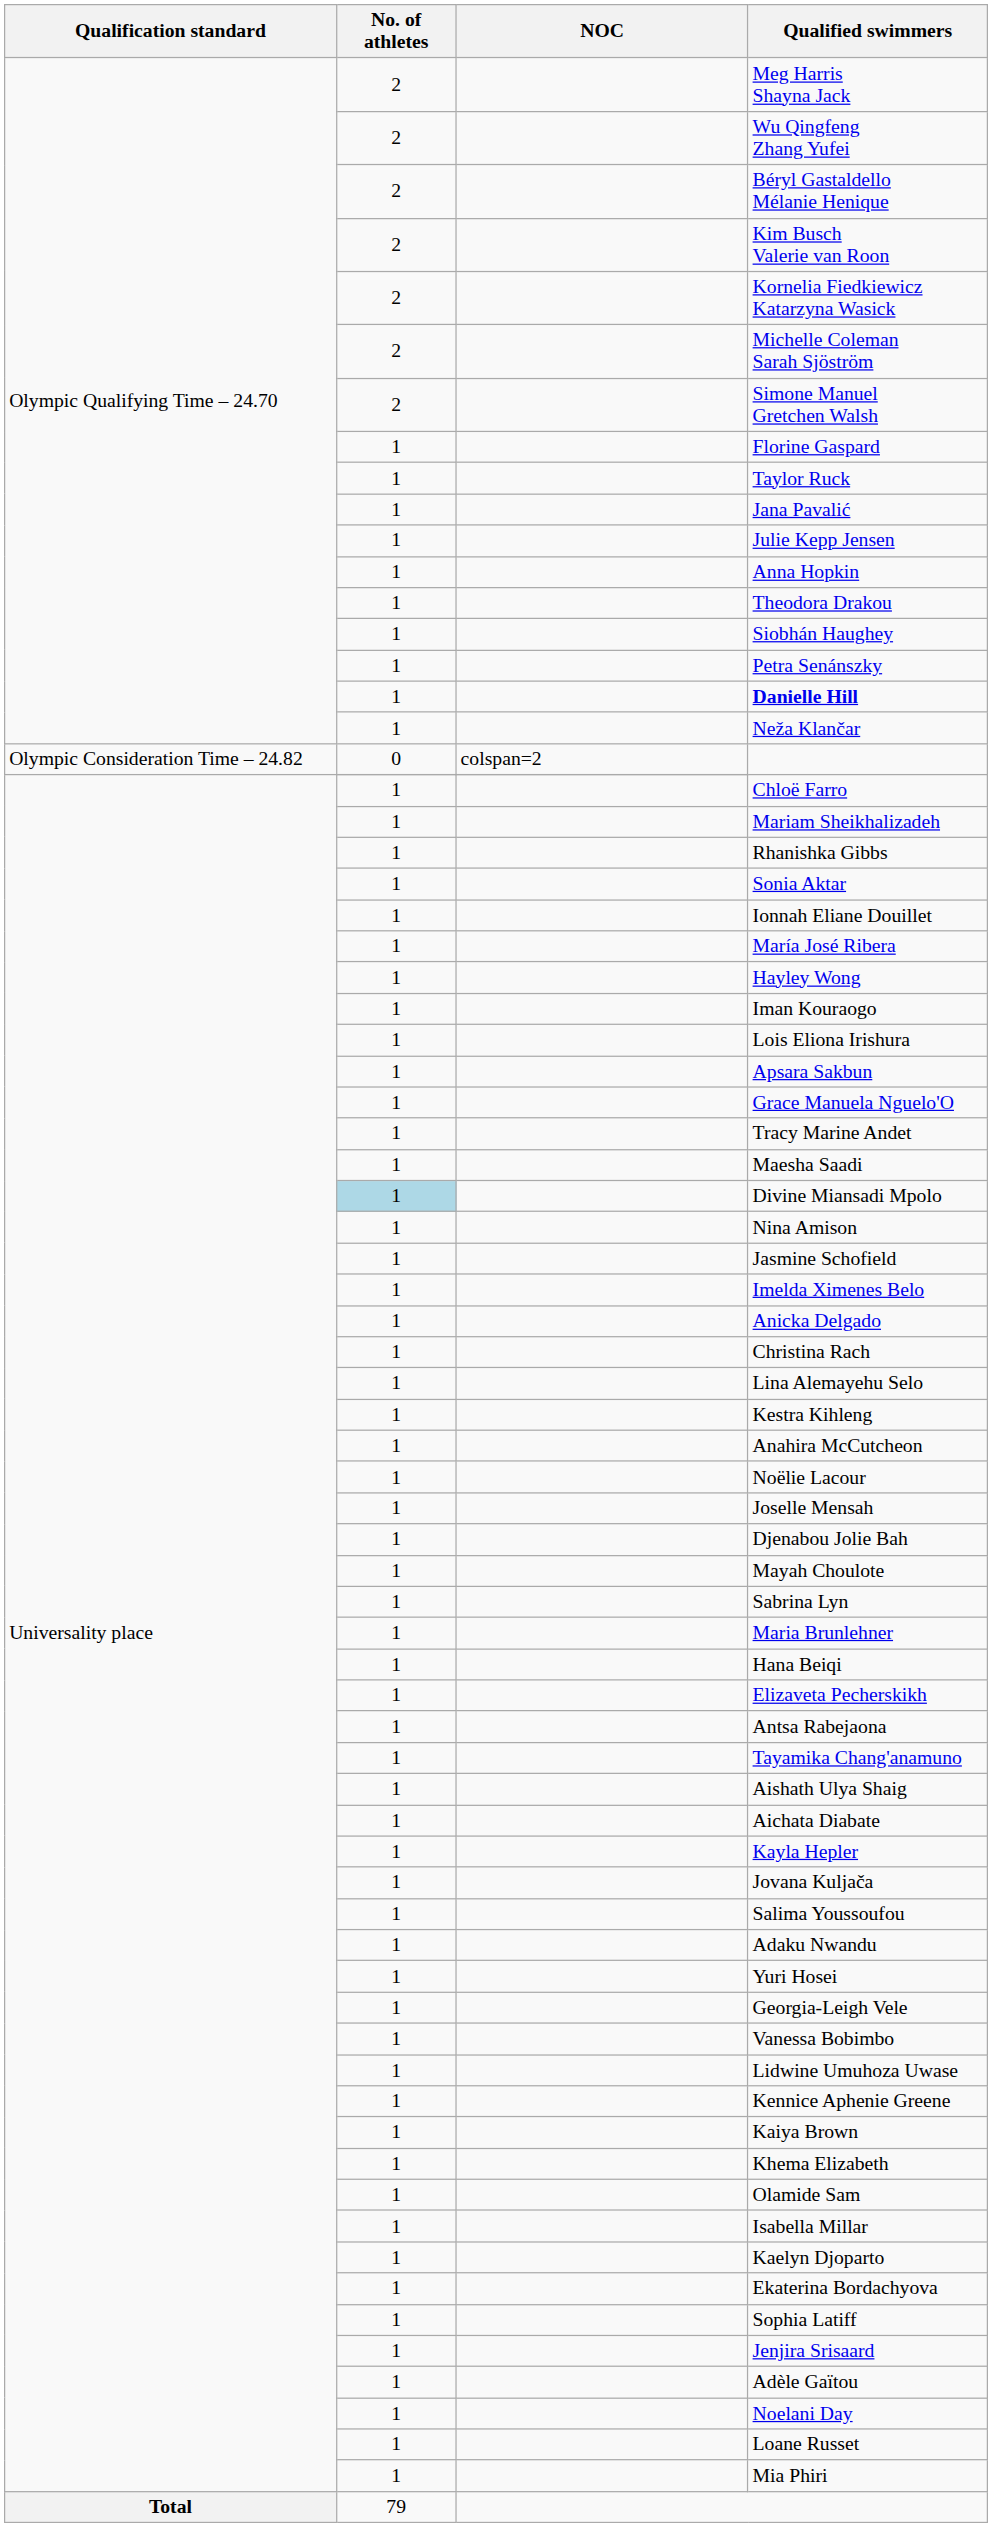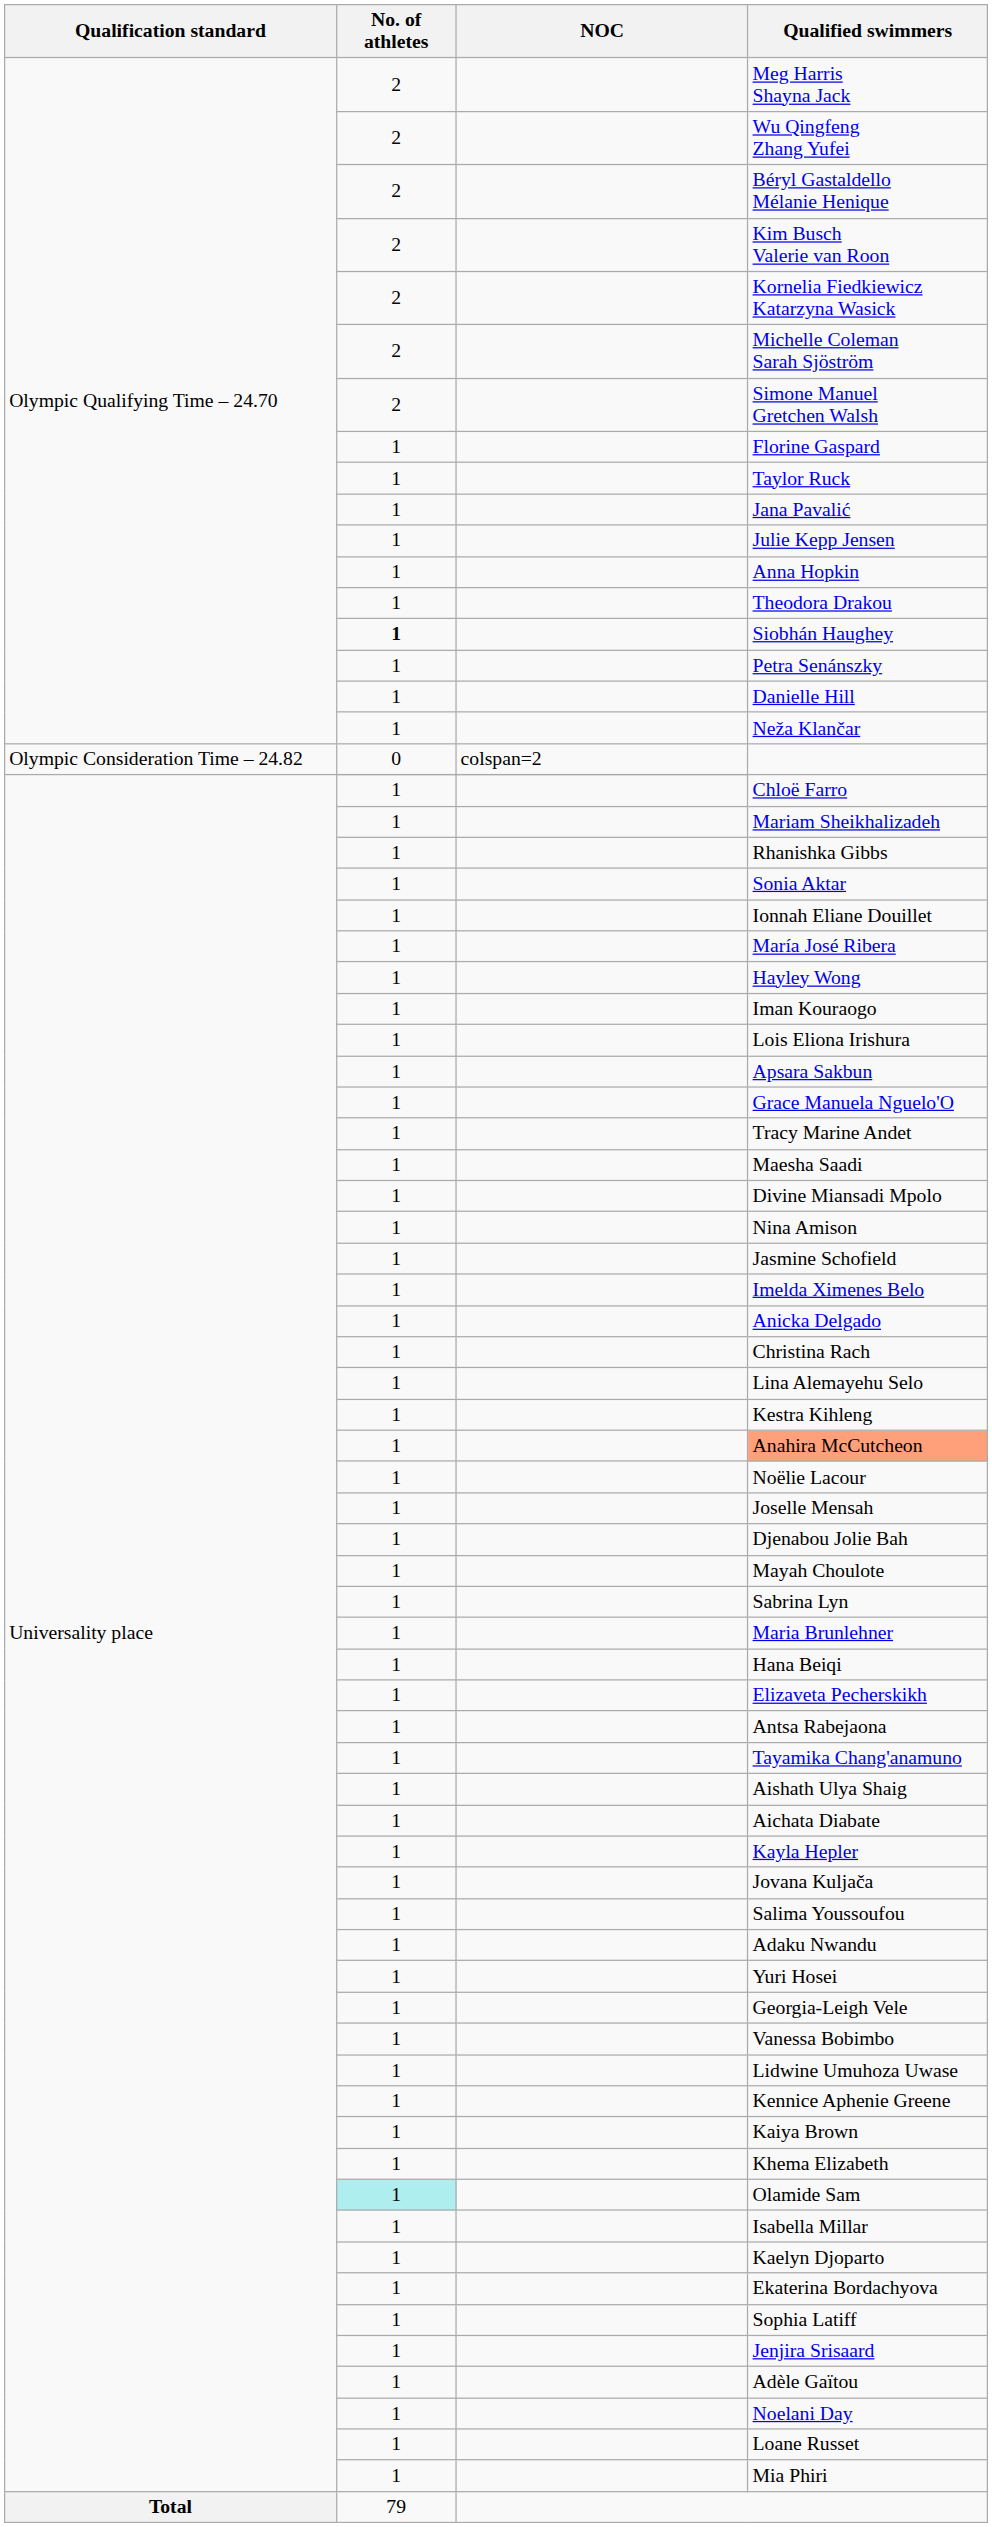(396, 634) normal -> (396, 634) bold
(805, 696) bold -> (804, 696) normal
(396, 1195) lightblue background -> (396, 1195) no background
(838, 1445) no background -> (838, 1445) lightsalmon background
(396, 2194) no background -> (396, 2194) paleturquoise background
